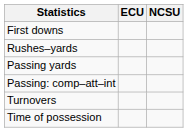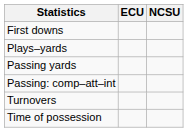+ row: (37, 48)
- row: (42, 48)
